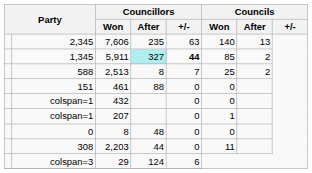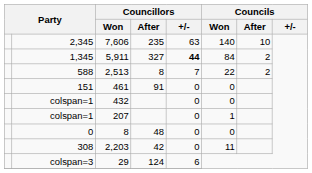(265, 42) 13 -> (265, 42) 10
(156, 57) paleturquoise background -> (156, 57) no background
(230, 57) 85 -> (230, 57) 84
(230, 72) 25 -> (230, 72) 22
(159, 87) 88 -> (159, 87) 91
(159, 146) 44 -> (159, 146) 42
